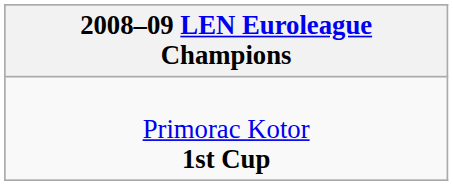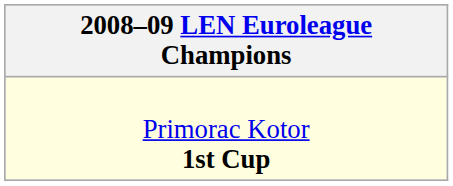(226, 143) no background -> (226, 143) lightyellow background
